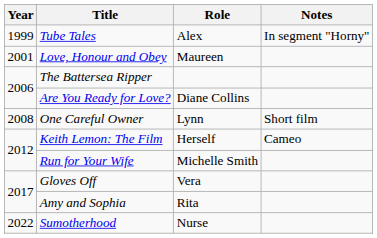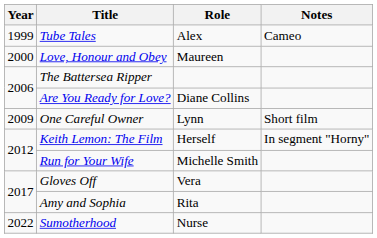(317, 35) In segment "Horny" -> (283, 35) Cameo
(21, 56) 2001 -> (21, 56) 2000
(21, 118) 2008 -> (21, 118) 2009
(283, 139) Cameo -> (317, 139) In segment "Horny"
